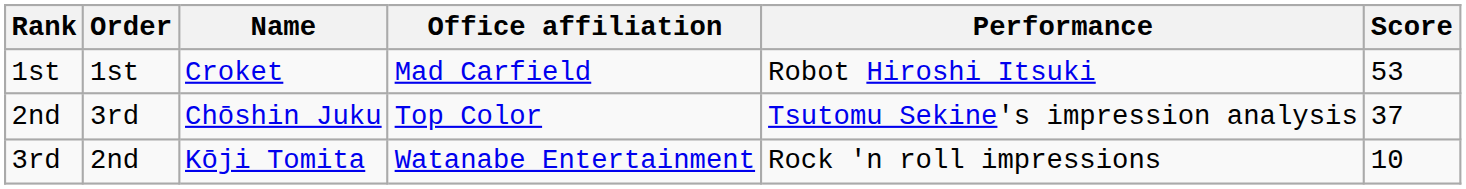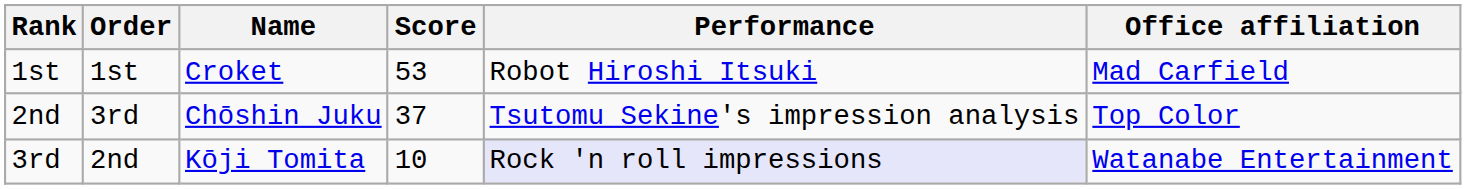columns swapped: (575, 27) <-> (1412, 27)
(965, 161) no background -> (686, 161) lavender background
